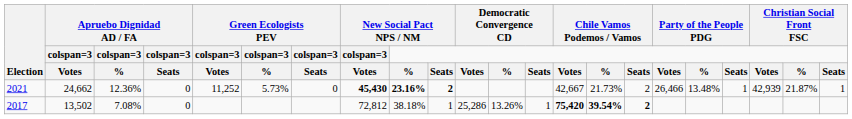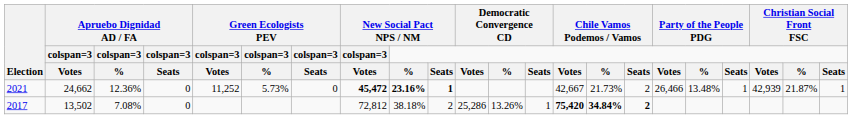(373, 88) 45,430 -> (373, 88) 45,472
(450, 88) 2 -> (450, 88) 1
(450, 105) 1 -> (450, 105) 2
(605, 105) 39.54% -> (605, 105) 34.84%
